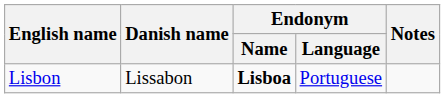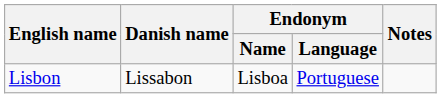(264, 78) bold -> (263, 78) normal
